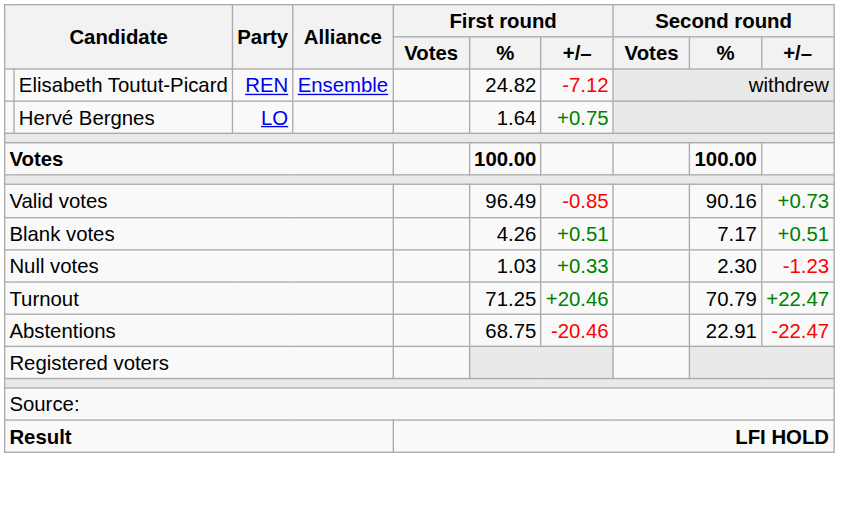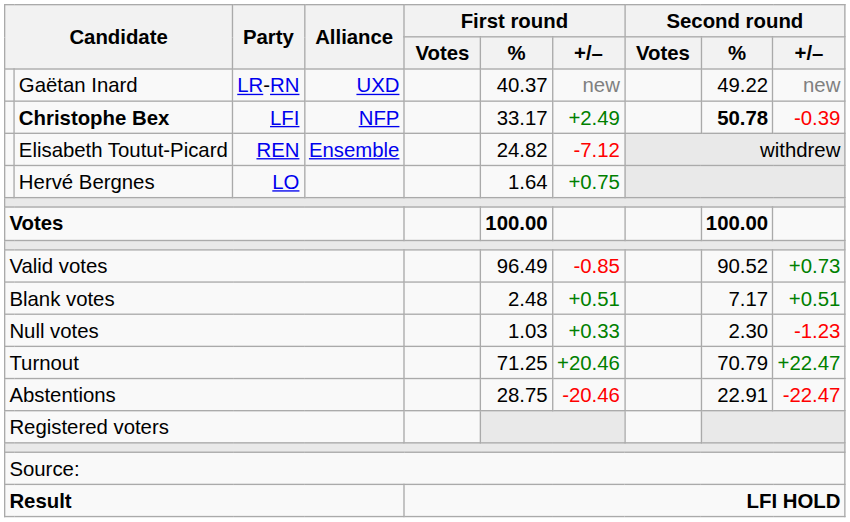+ row: (78, 85)
+ row: (94, 118)
(731, 201) 90.16 -> (743, 266) 90.52
(517, 233) 4.26 -> (528, 298) 2.48
(511, 330) 68.75 -> (522, 395) 28.75
